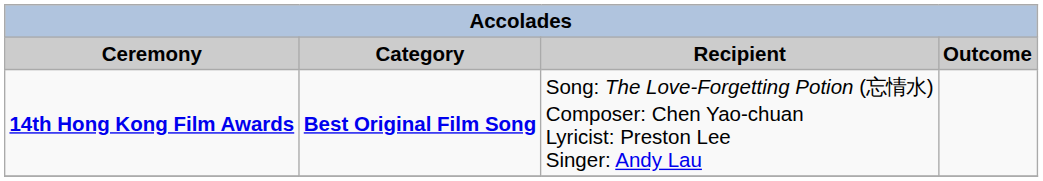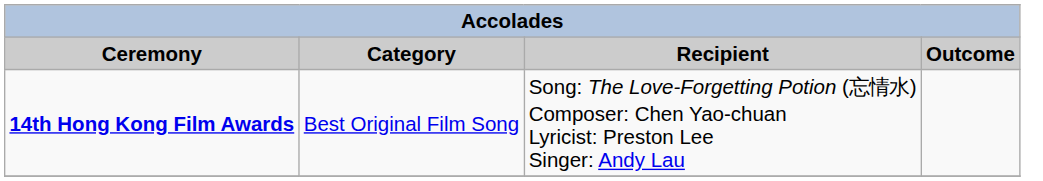(420, 123) bold -> (411, 123) normal
